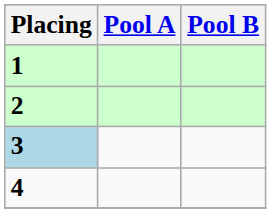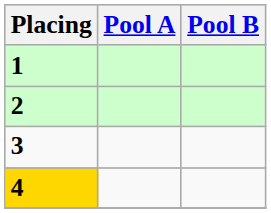(17, 146) lightblue background -> (17, 146) no background
(17, 187) no background -> (17, 187) gold background
